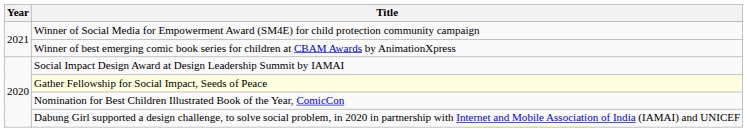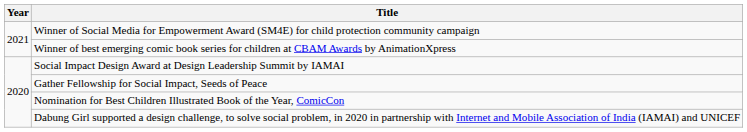(151, 83) lightyellow background -> (151, 83) no background
